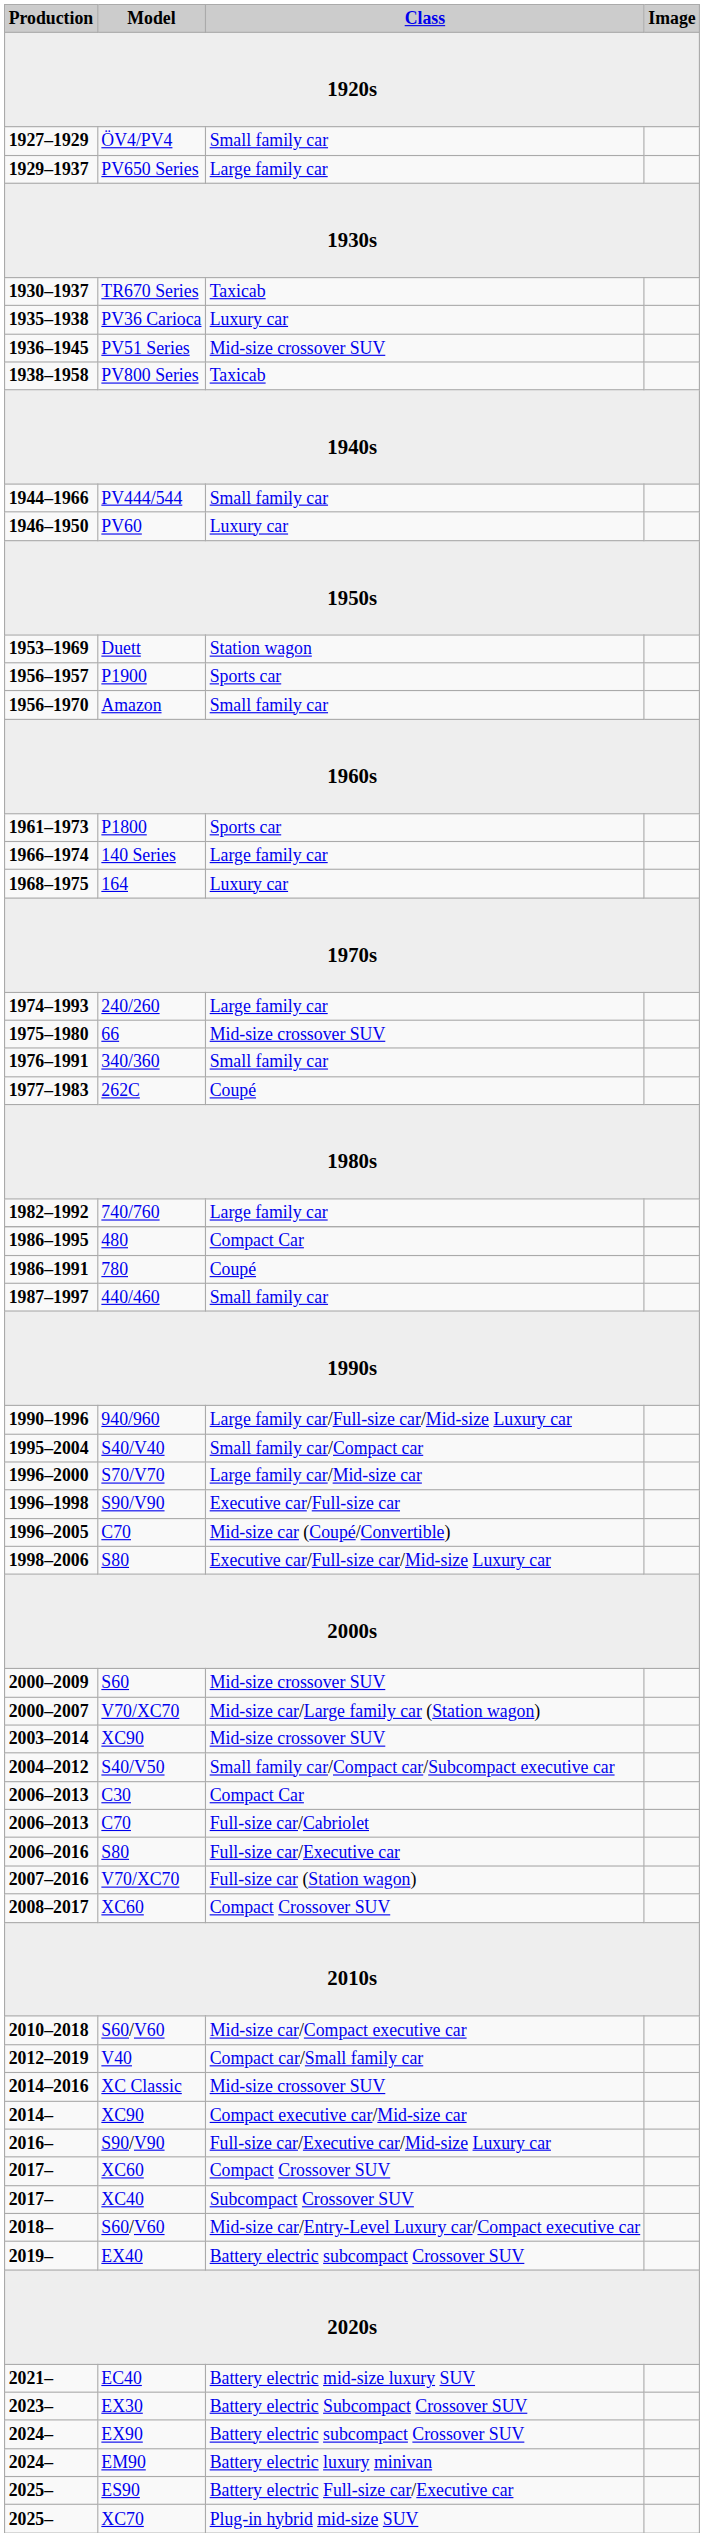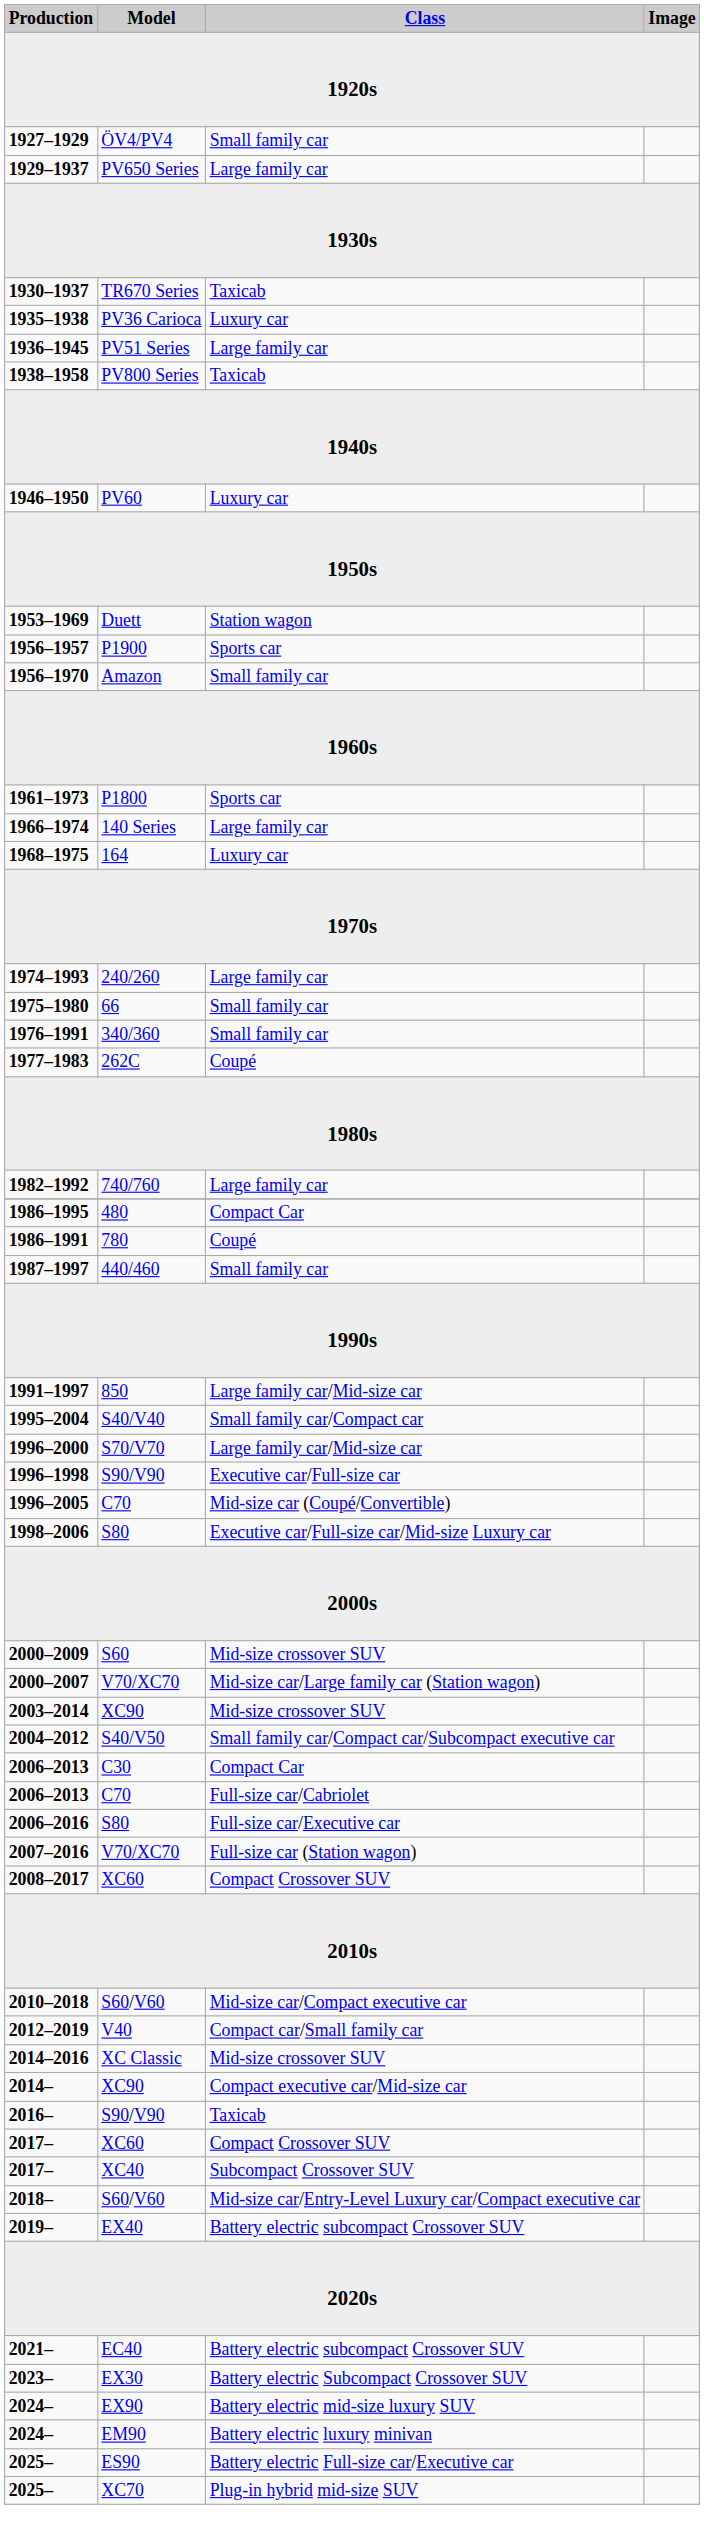(297, 347) Mid-size crossover SUV -> (269, 347) Large family car
- row: (49, 498)
(297, 1034) Mid-size crossover SUV -> (269, 1005) Small family car
- row: (49, 1419)
+ row: (49, 1391)
(380, 2142) Full-size car/Executive car/Mid-size Luxury car -> (238, 2114) Taxicab
(342, 2377) Battery electric mid-size luxury SUV -> (367, 2349) Battery electric subcompact Crossover SUV
(367, 2434) Battery electric subcompact Crossover SUV -> (342, 2406) Battery electric mid-size luxury SUV
